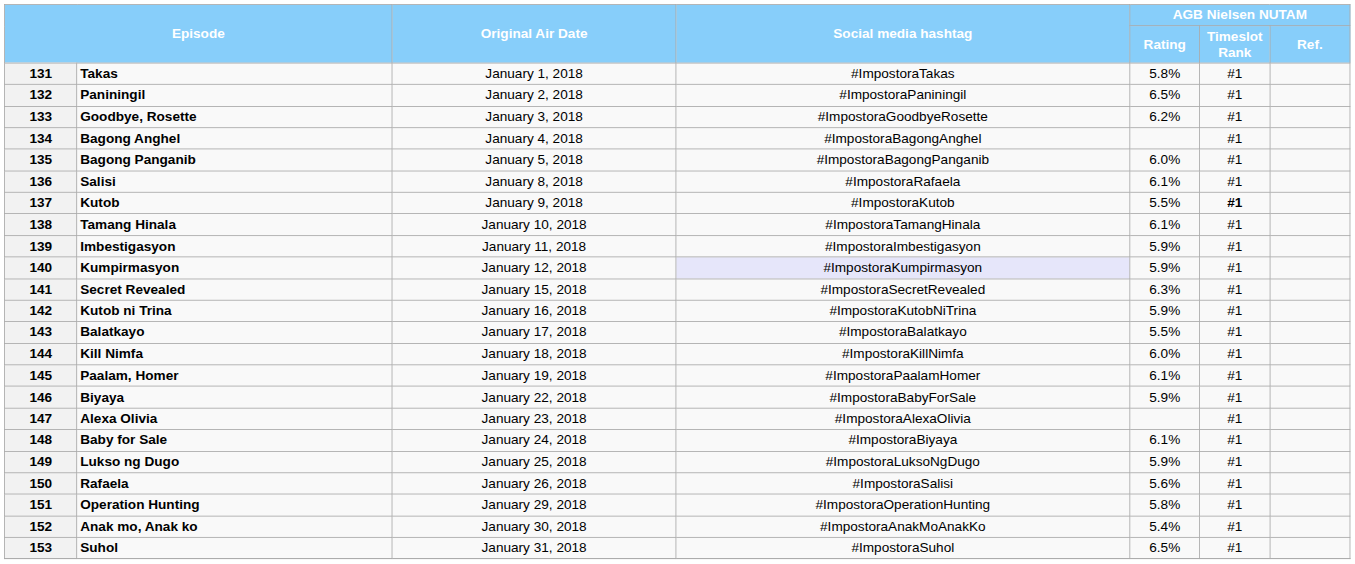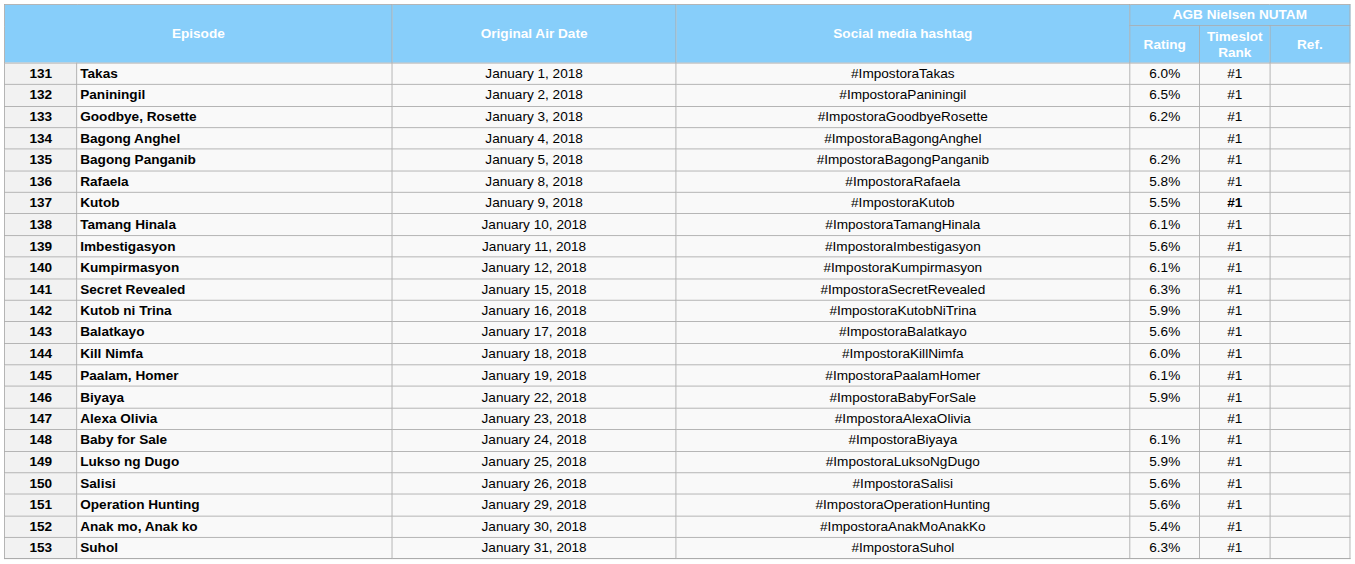(1165, 73) 5.8% -> (1165, 73) 6.0%
(1165, 159) 6.0% -> (1165, 159) 6.2%
(98, 181) Salisi -> (104, 181) Rafaela
(1165, 181) 6.1% -> (1165, 181) 5.8%
(1165, 246) 5.9% -> (1165, 246) 5.6%
(903, 267) lavender background -> (903, 267) no background
(1165, 267) 5.9% -> (1165, 267) 6.1%
(1165, 332) 5.5% -> (1165, 332) 5.6%
(104, 483) Rafaela -> (98, 483) Salisi
(1165, 505) 5.8% -> (1165, 505) 5.6%
(1165, 548) 6.5% -> (1165, 548) 6.3%
